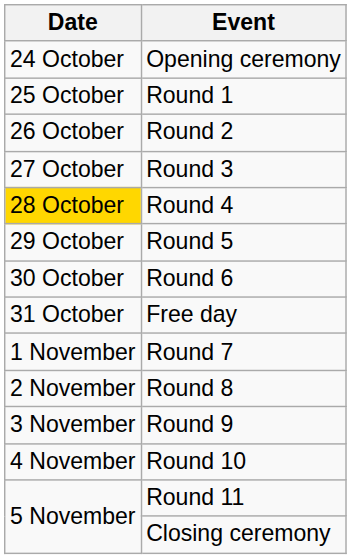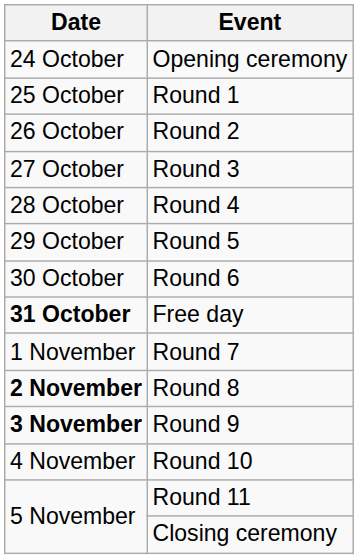(67, 205) gold background -> (67, 205) no background
(67, 315) normal -> (70, 315) bold
(73, 388) normal -> (76, 388) bold
(73, 424) normal -> (76, 424) bold
